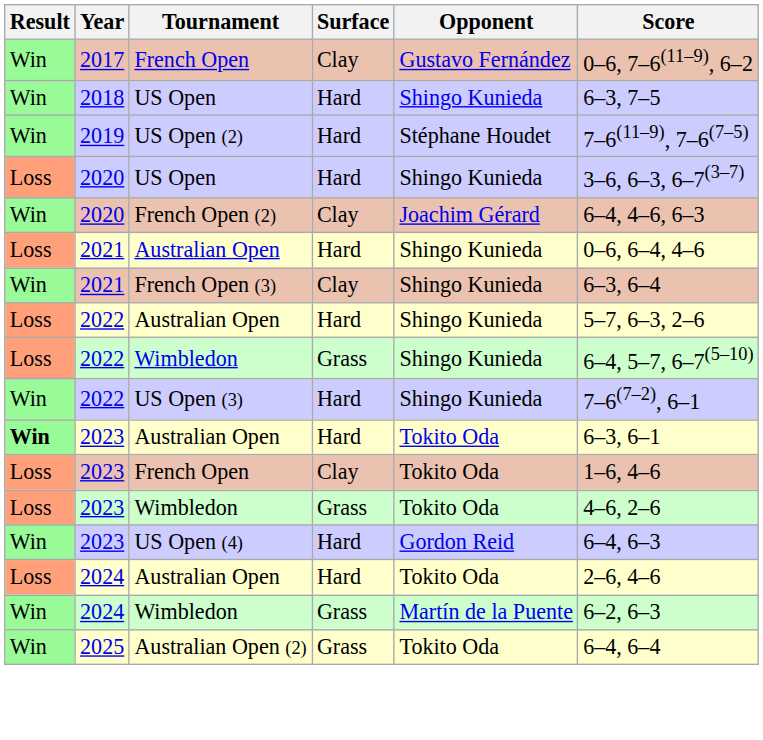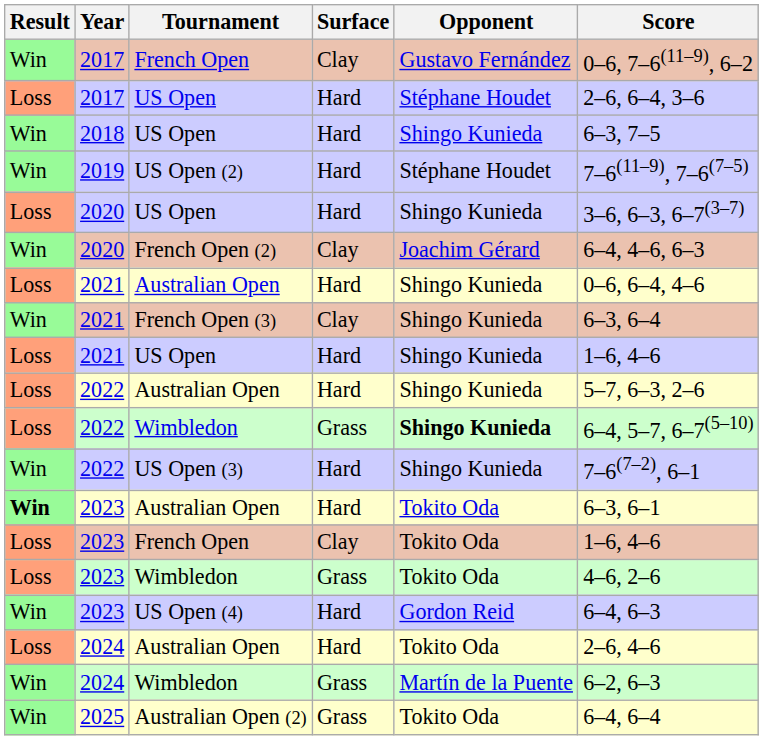+ row: (102, 98)
+ row: (102, 355)
(471, 358) normal -> (475, 428) bold
